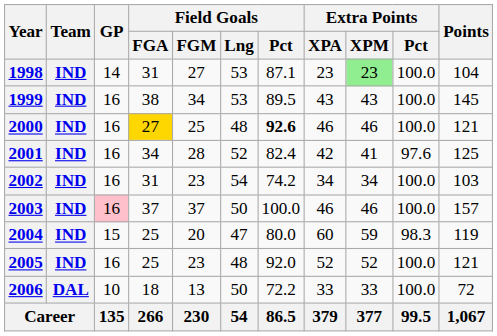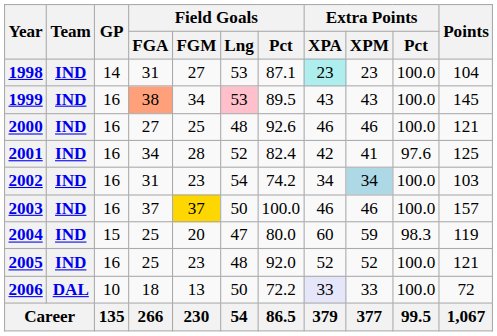(325, 72) no background -> (325, 72) paleturquoise background
(369, 72) lightgreen background -> (369, 72) no background
(150, 99) no background -> (150, 99) lightsalmon background
(239, 99) no background -> (239, 99) pink background
(150, 126) gold background -> (150, 126) no background
(281, 126) bold -> (281, 126) normal
(369, 180) no background -> (369, 180) lightblue background
(112, 208) pink background -> (112, 208) no background
(196, 208) no background -> (196, 208) gold background
(325, 289) no background -> (325, 289) lavender background
